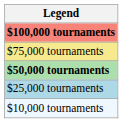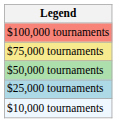(61, 32) bold -> (58, 32) normal
(58, 70) bold -> (55, 70) normal
